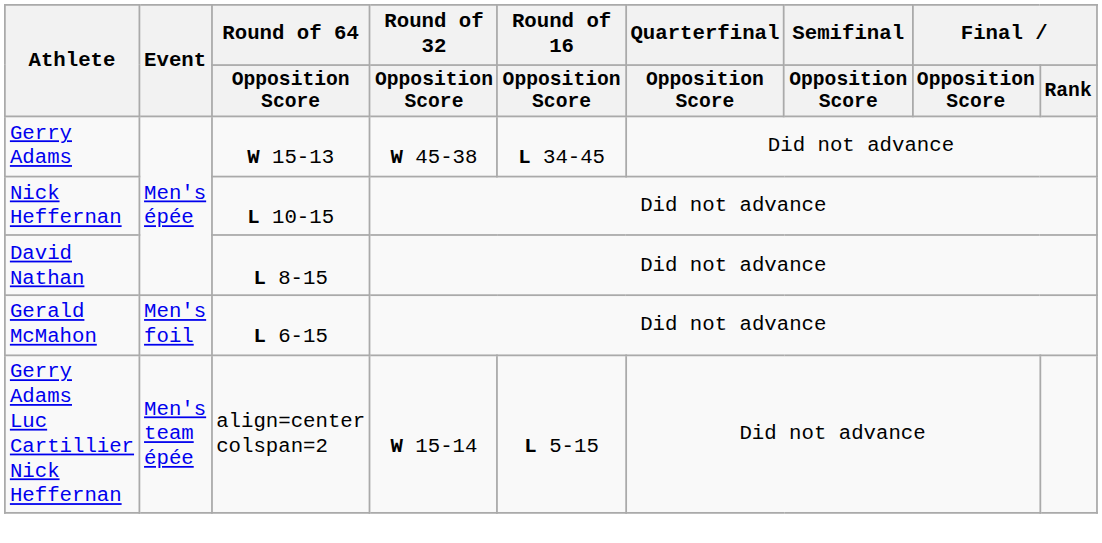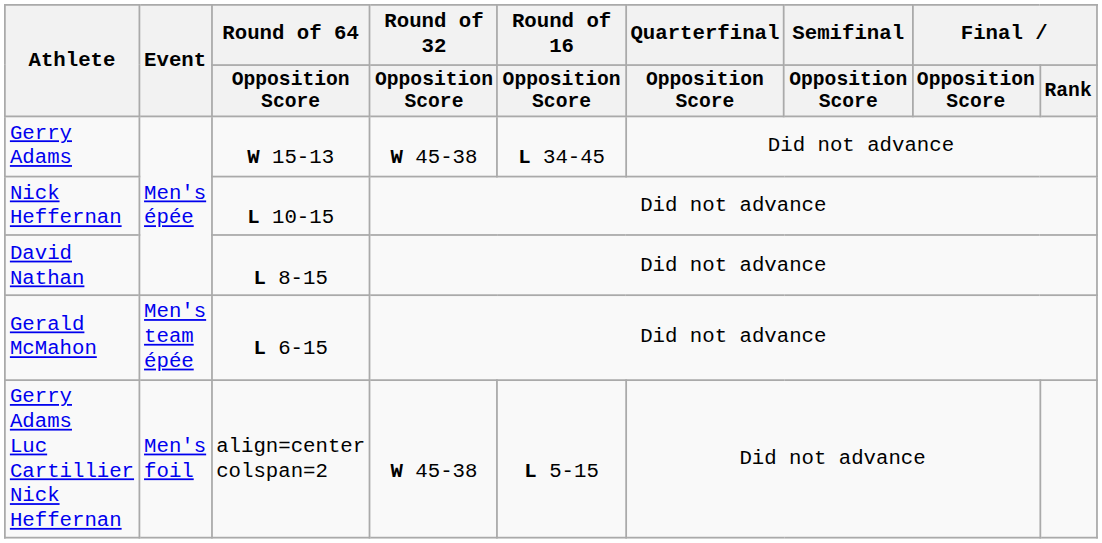(175, 325) Men's foil -> (175, 337) Men's team épée
(175, 434) Men's team épée -> (175, 459) Men's foil
(434, 446) W 15-14 -> (434, 471) W 45-38
